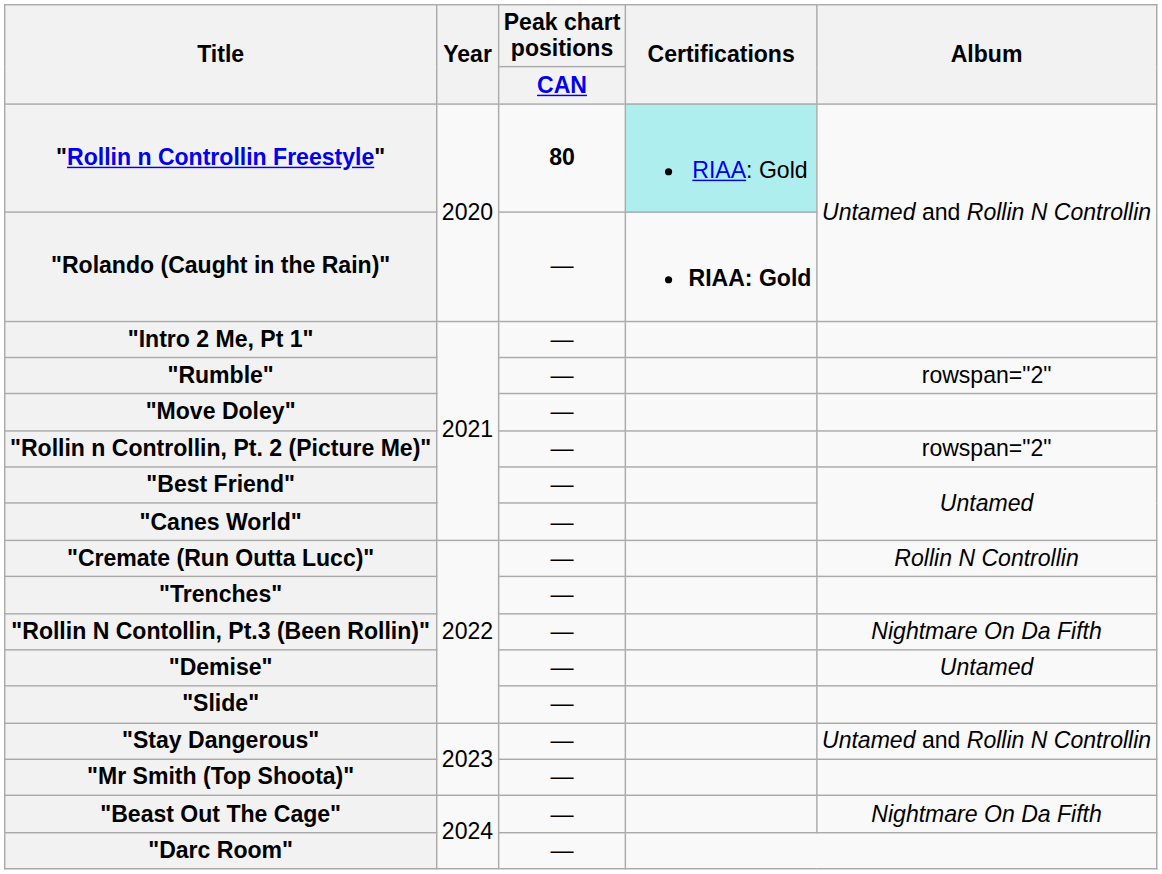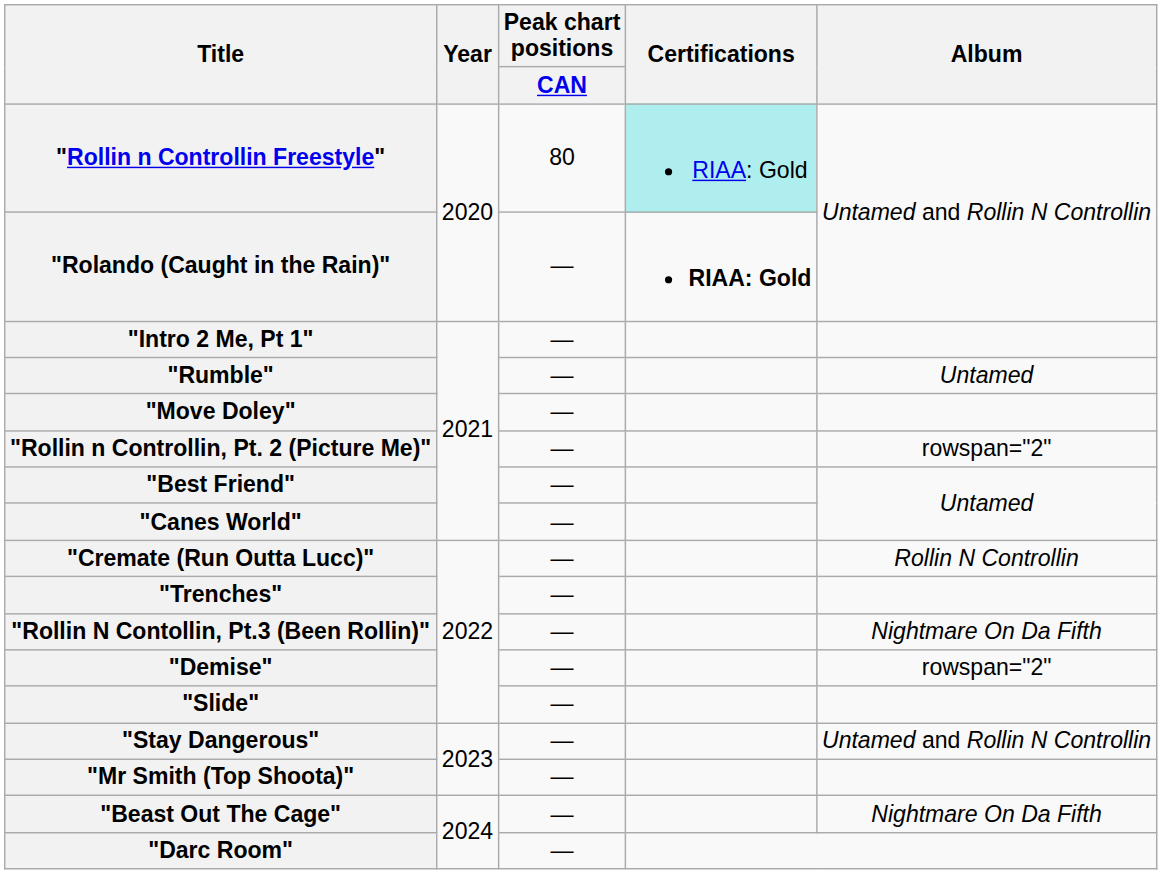(562, 157) bold -> (562, 157) normal
(987, 375) rowspan="2" -> (987, 375) Untamed
(987, 667) Untamed -> (987, 667) rowspan="2"
